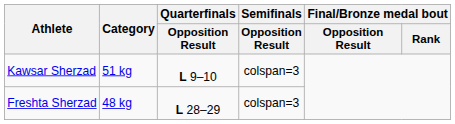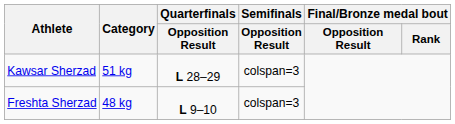(198, 78) L 9–10 -> (198, 78) L 28–29
(198, 110) L 28–29 -> (198, 110) L 9–10
